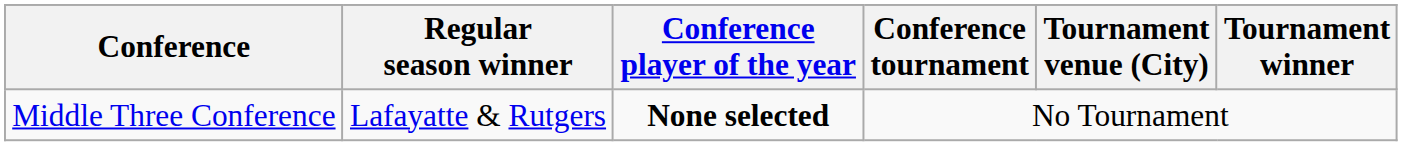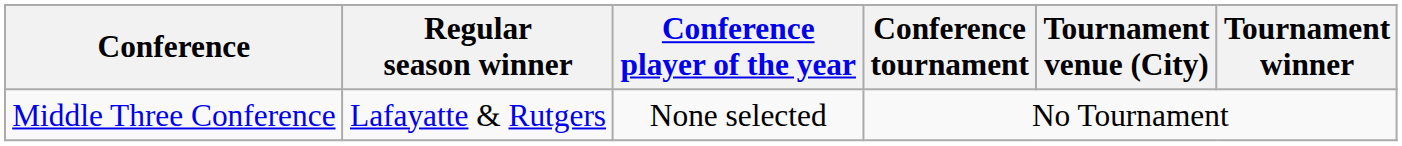(738, 114) bold -> (738, 114) normal
